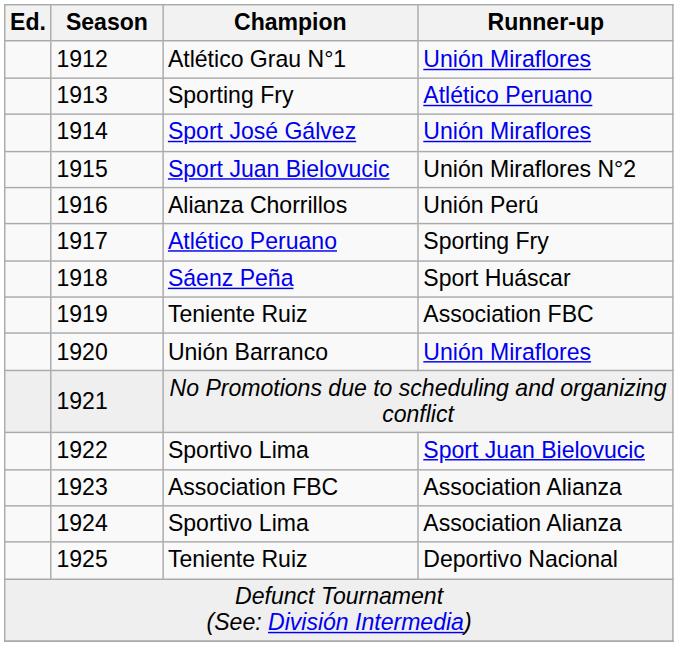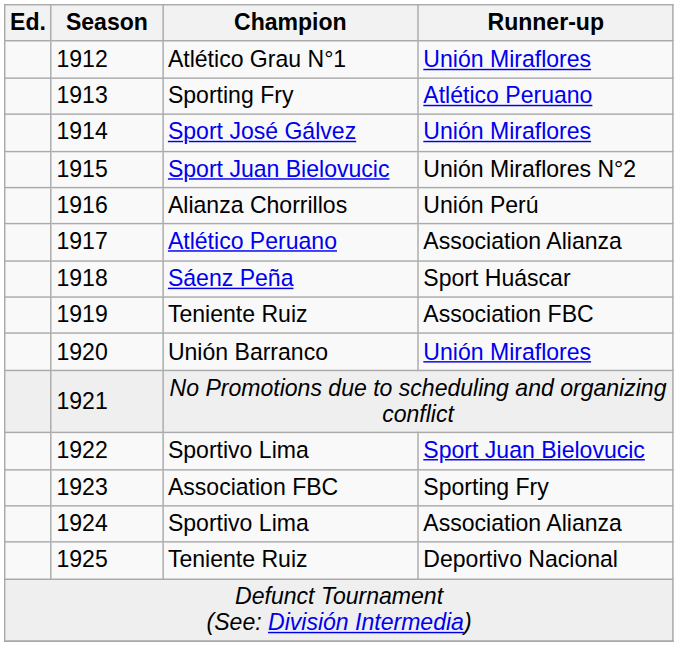(486, 242) Sporting Fry -> (523, 242) Association Alianza
(523, 487) Association Alianza -> (486, 487) Sporting Fry
